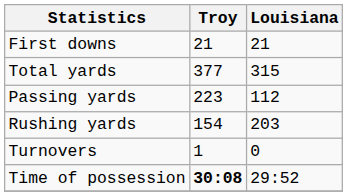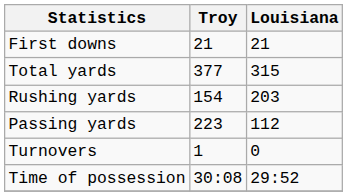rows swapped: (72, 125) <-> (72, 98)
(218, 178) bold -> (218, 178) normal
